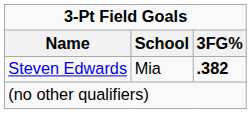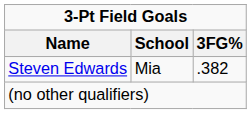(212, 69) bold -> (212, 69) normal
